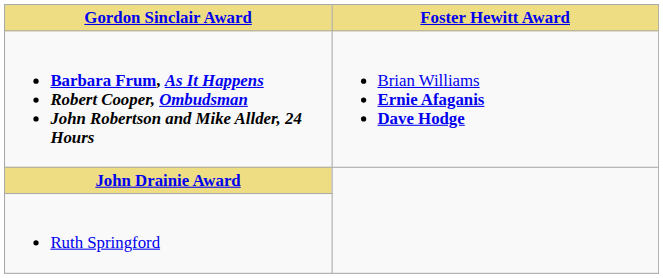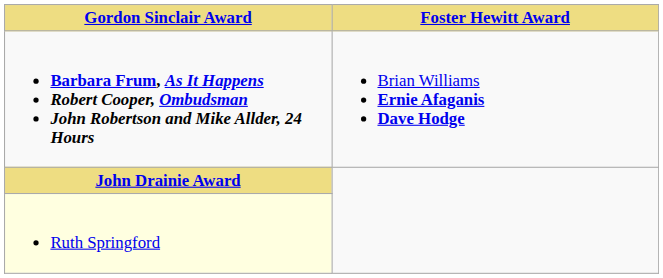(168, 243) no background -> (168, 243) lightyellow background
